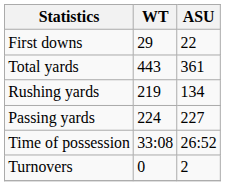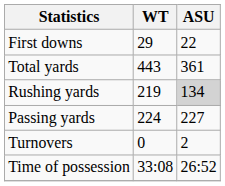(192, 92) no background -> (192, 92) lightgrey background
rows swapped: (40, 167) <-> (69, 142)
